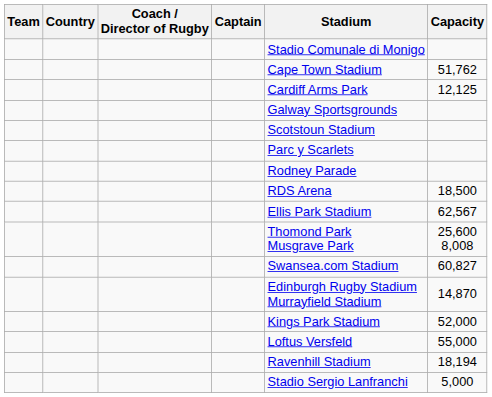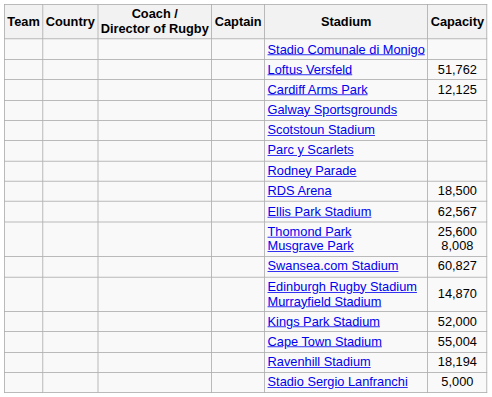(325, 69) Cape Town Stadium -> (310, 69) Loftus Versfeld
(310, 342) Loftus Versfeld -> (325, 342) Cape Town Stadium
(457, 342) 55,000 -> (457, 342) 55,004
